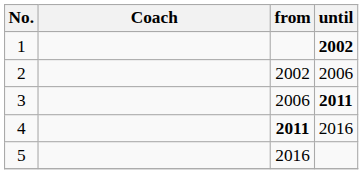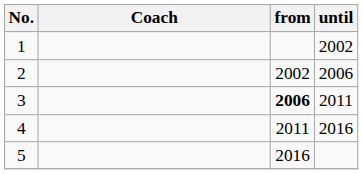(336, 45) bold -> (336, 45) normal
(293, 100) normal -> (293, 100) bold
(336, 100) bold -> (336, 100) normal
(293, 127) bold -> (293, 127) normal
